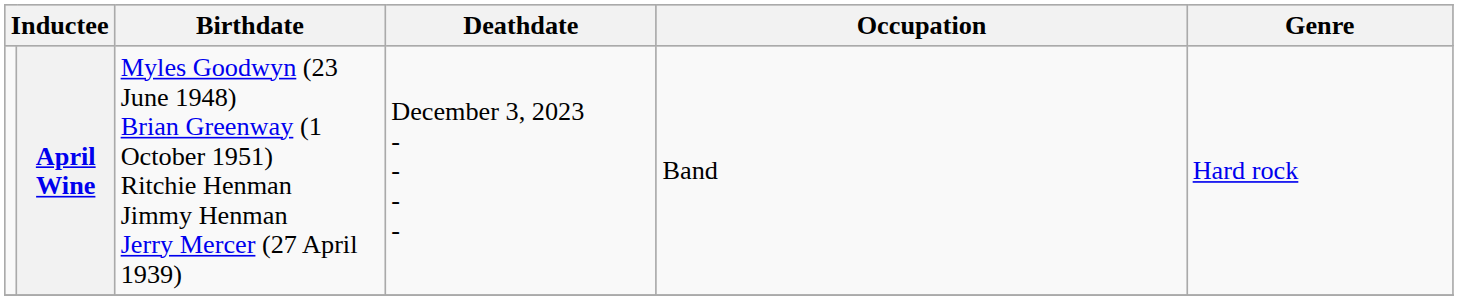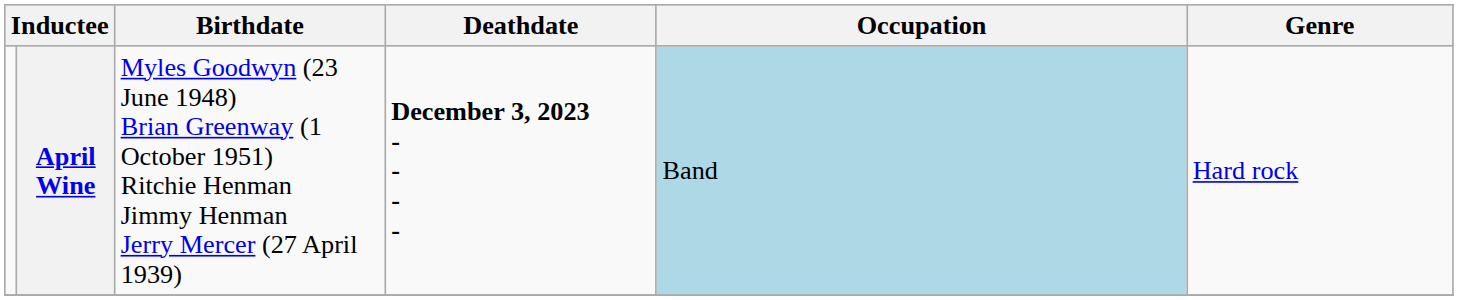(488, 170) normal -> (490, 170) bold
(690, 170) no background -> (690, 170) lightblue background
